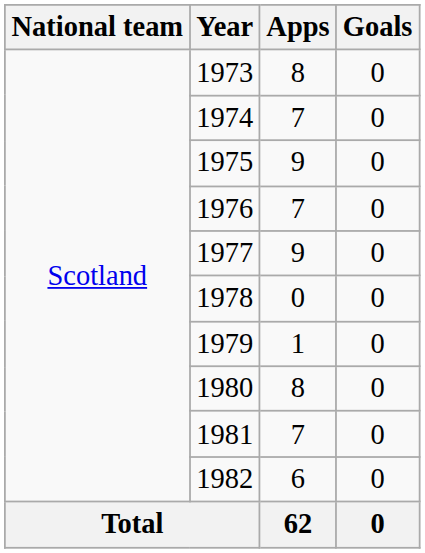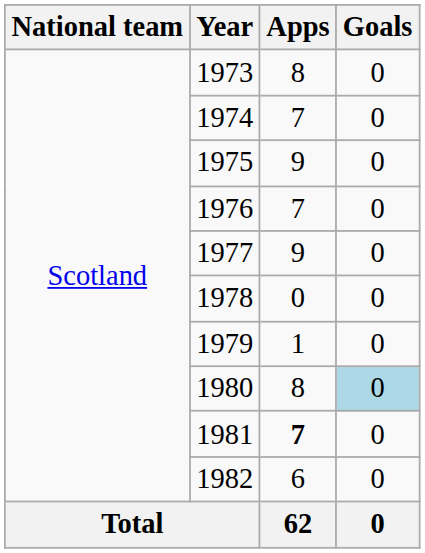(378, 388) no background -> (378, 388) lightblue background
(298, 433) normal -> (298, 433) bold
